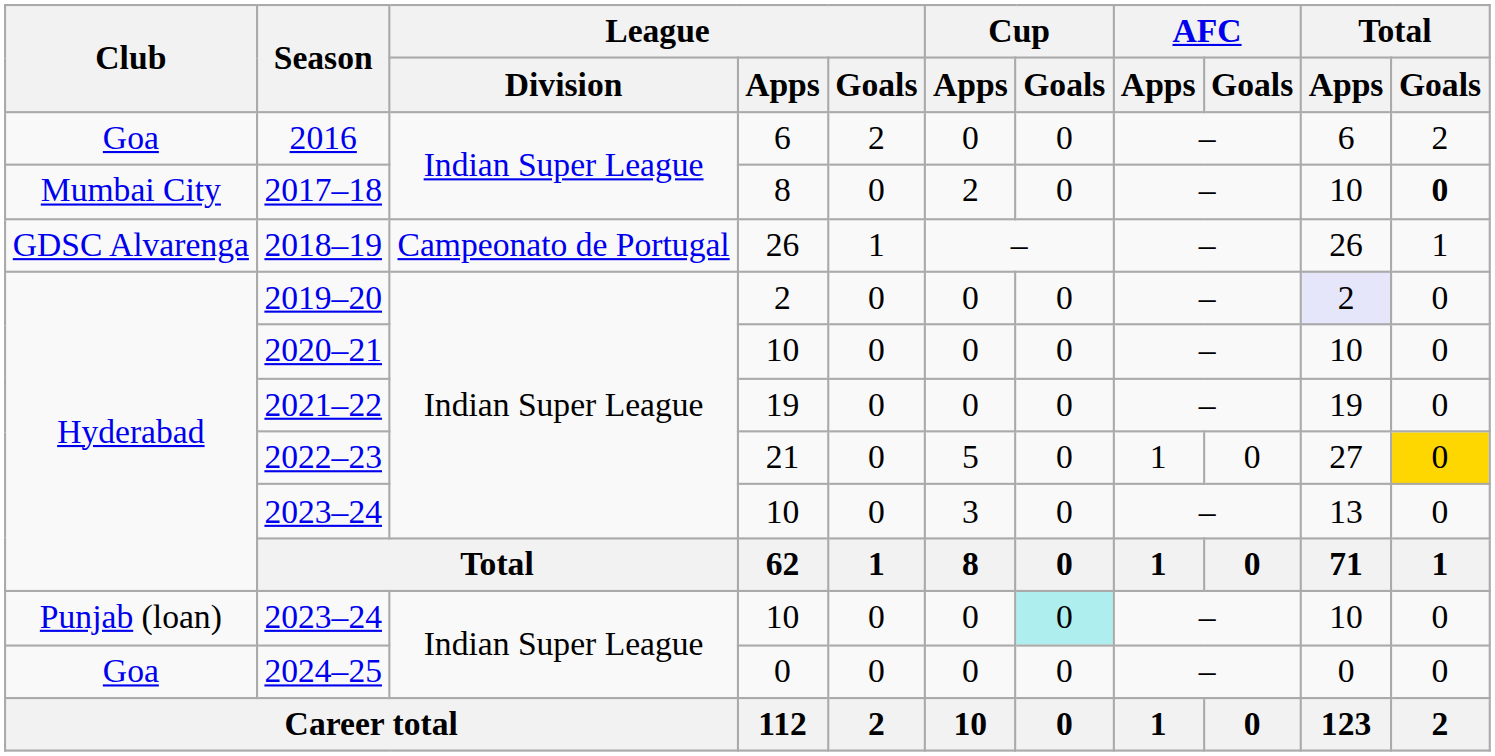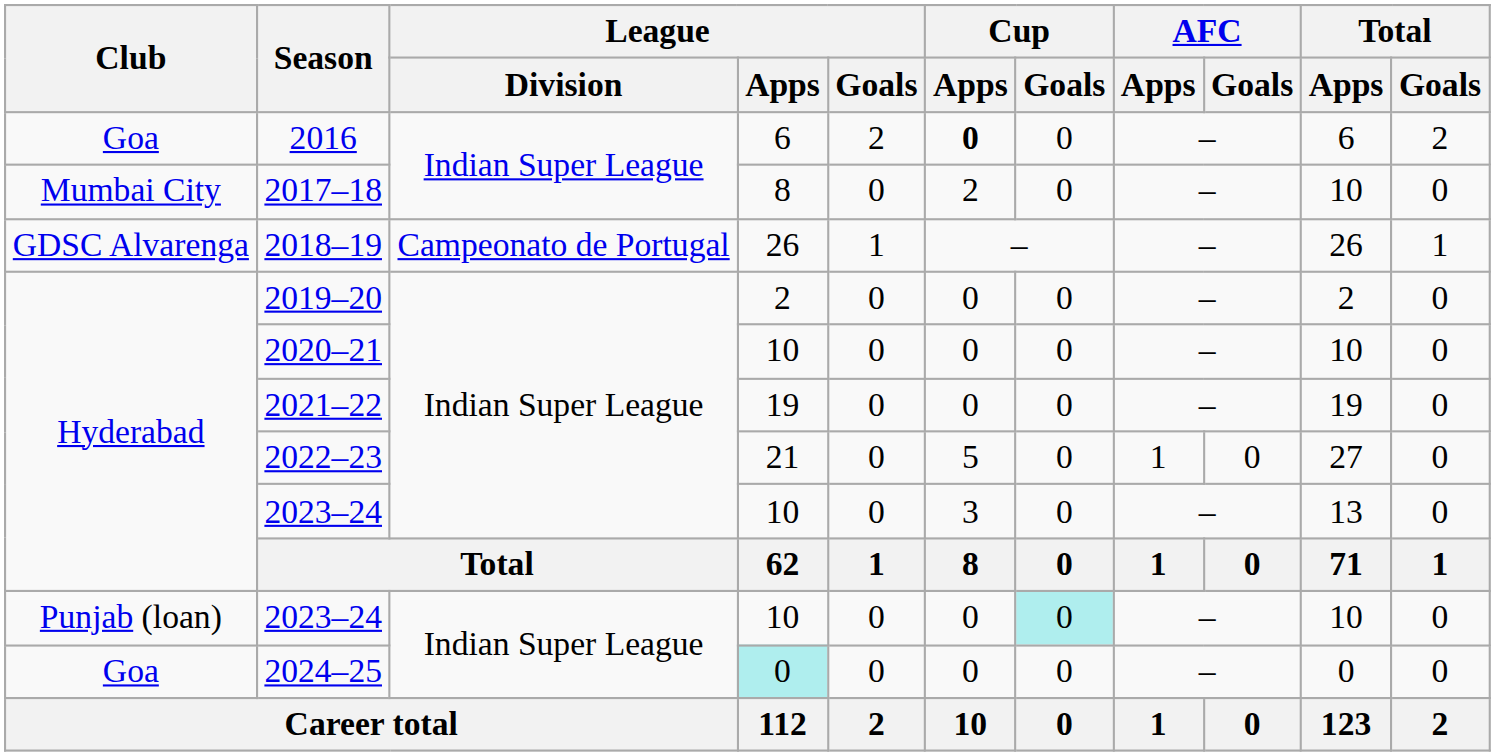(970, 137) normal -> (970, 137) bold
(1440, 191) bold -> (1440, 191) normal
(1346, 297) lavender background -> (1346, 297) no background
(1440, 457) gold background -> (1440, 457) no background
(783, 670) no background -> (783, 670) paleturquoise background
